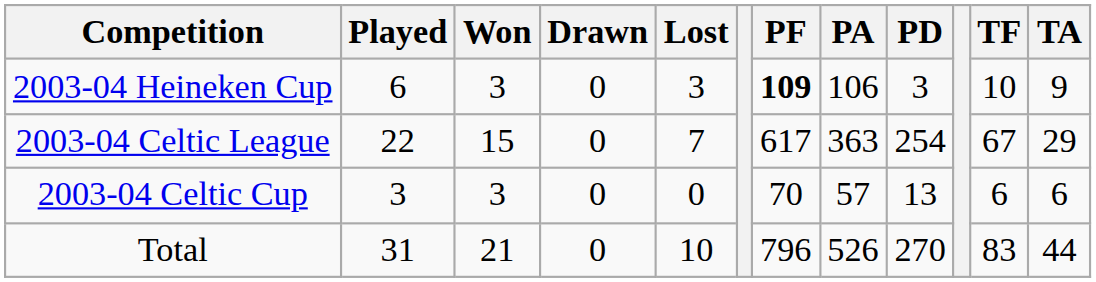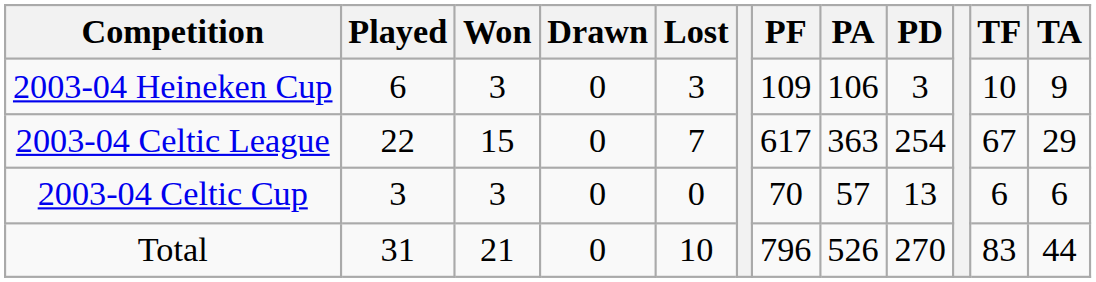(786, 85) bold -> (786, 85) normal
